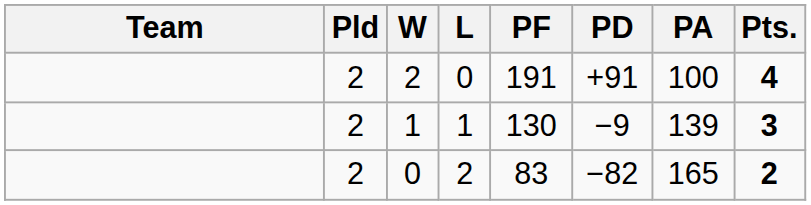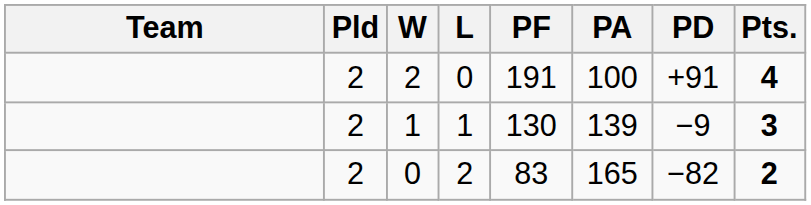columns swapped: (693, 28) <-> (612, 28)
